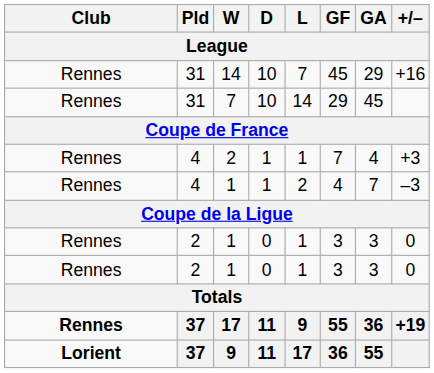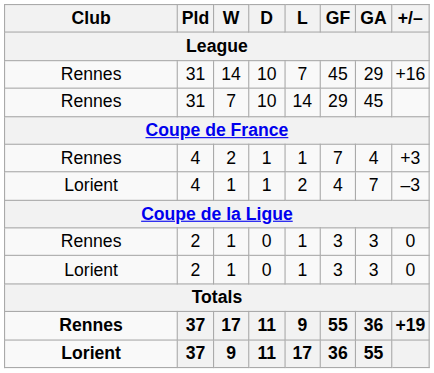(91, 185) Rennes -> (91, 185) Lorient
(91, 269) Rennes -> (91, 269) Lorient
